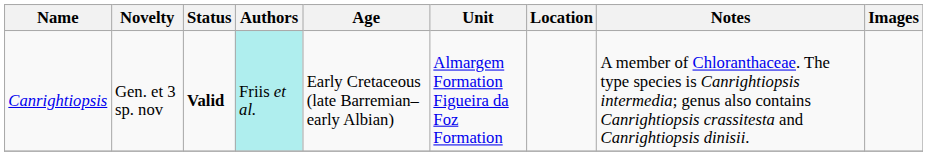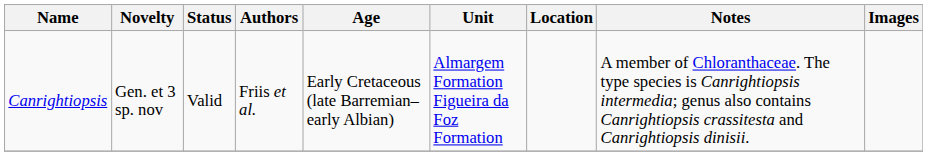(206, 100) bold -> (205, 100) normal
(262, 100) paleturquoise background -> (262, 100) no background
